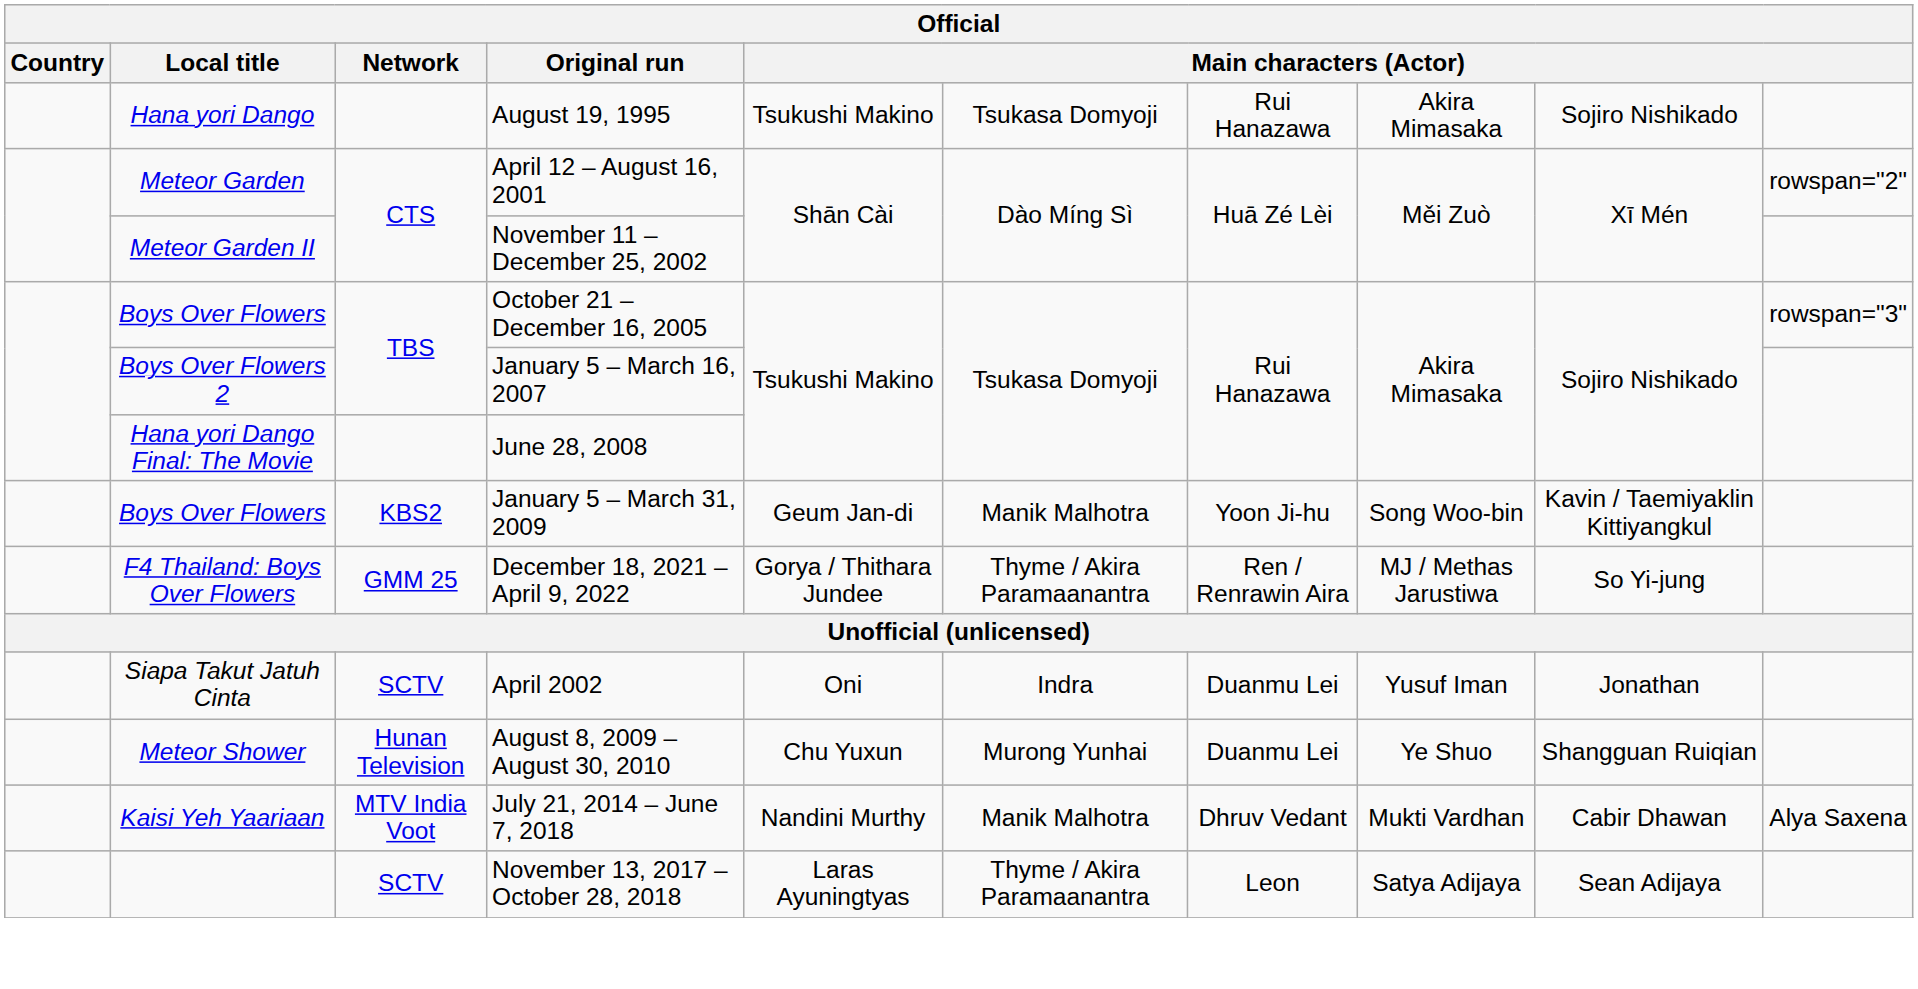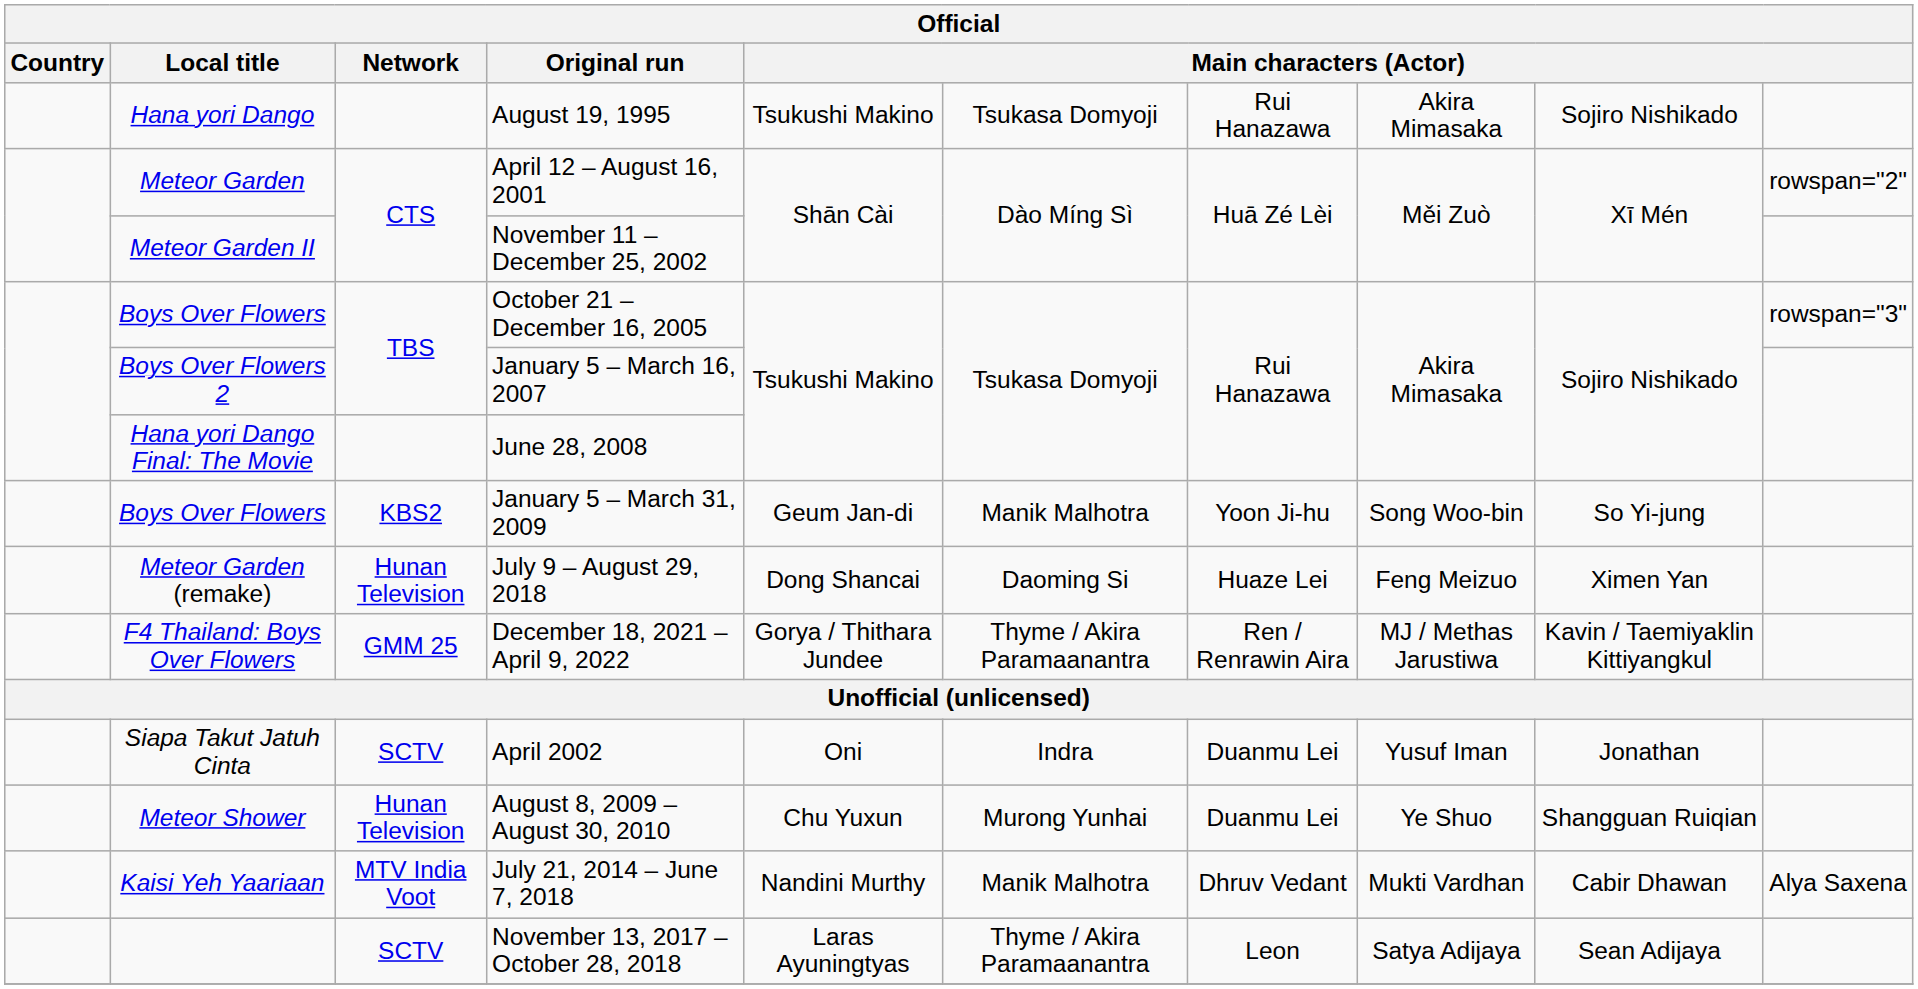(1649, 513) Kavin / Taemiyaklin Kittiyangkul -> (1649, 513) So Yi-jung
+ row: (596, 579)
(1649, 579) So Yi-jung -> (1649, 646) Kavin / Taemiyaklin Kittiyangkul
